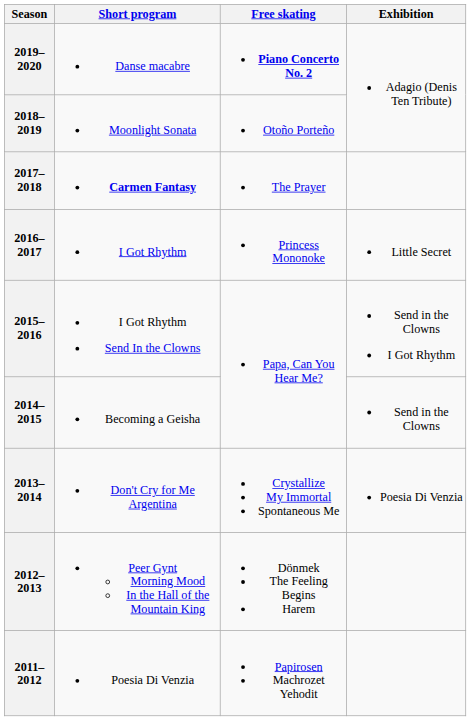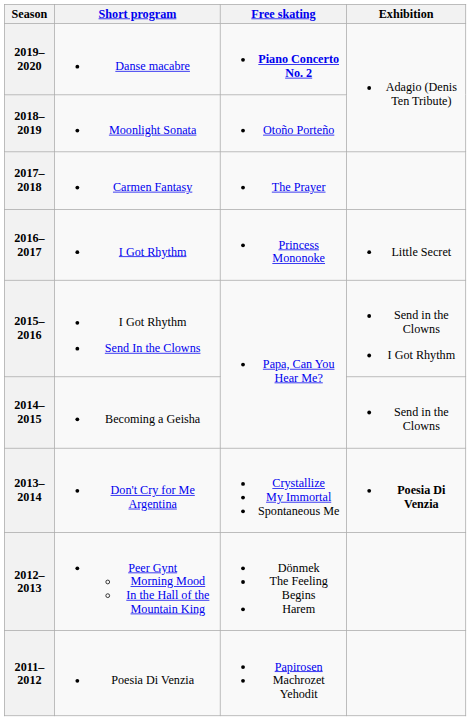(137, 187) bold -> (137, 187) normal
(406, 497) normal -> (406, 497) bold
